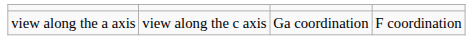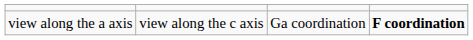(419, 22) normal -> (419, 22) bold
